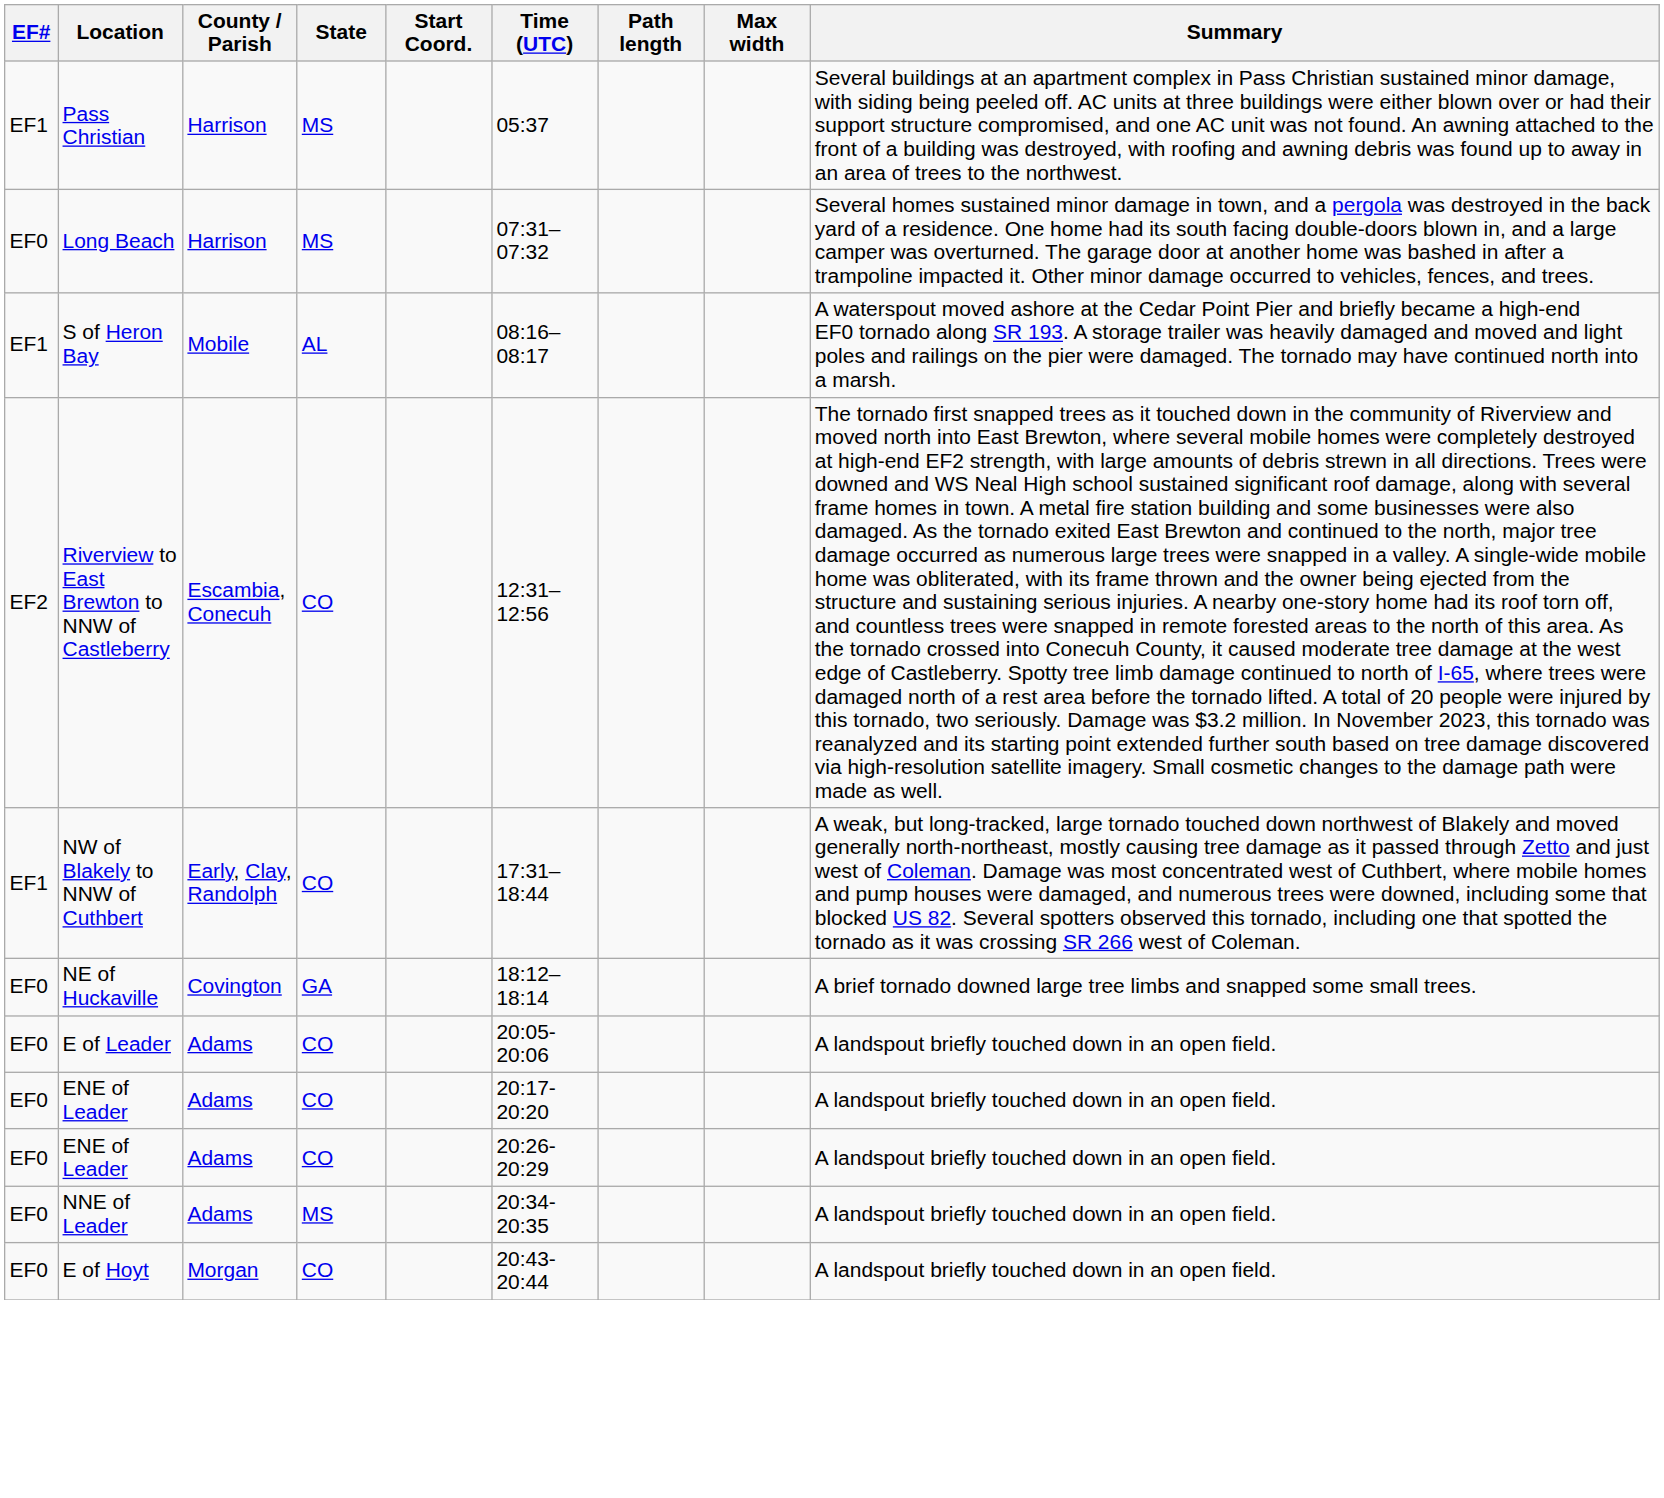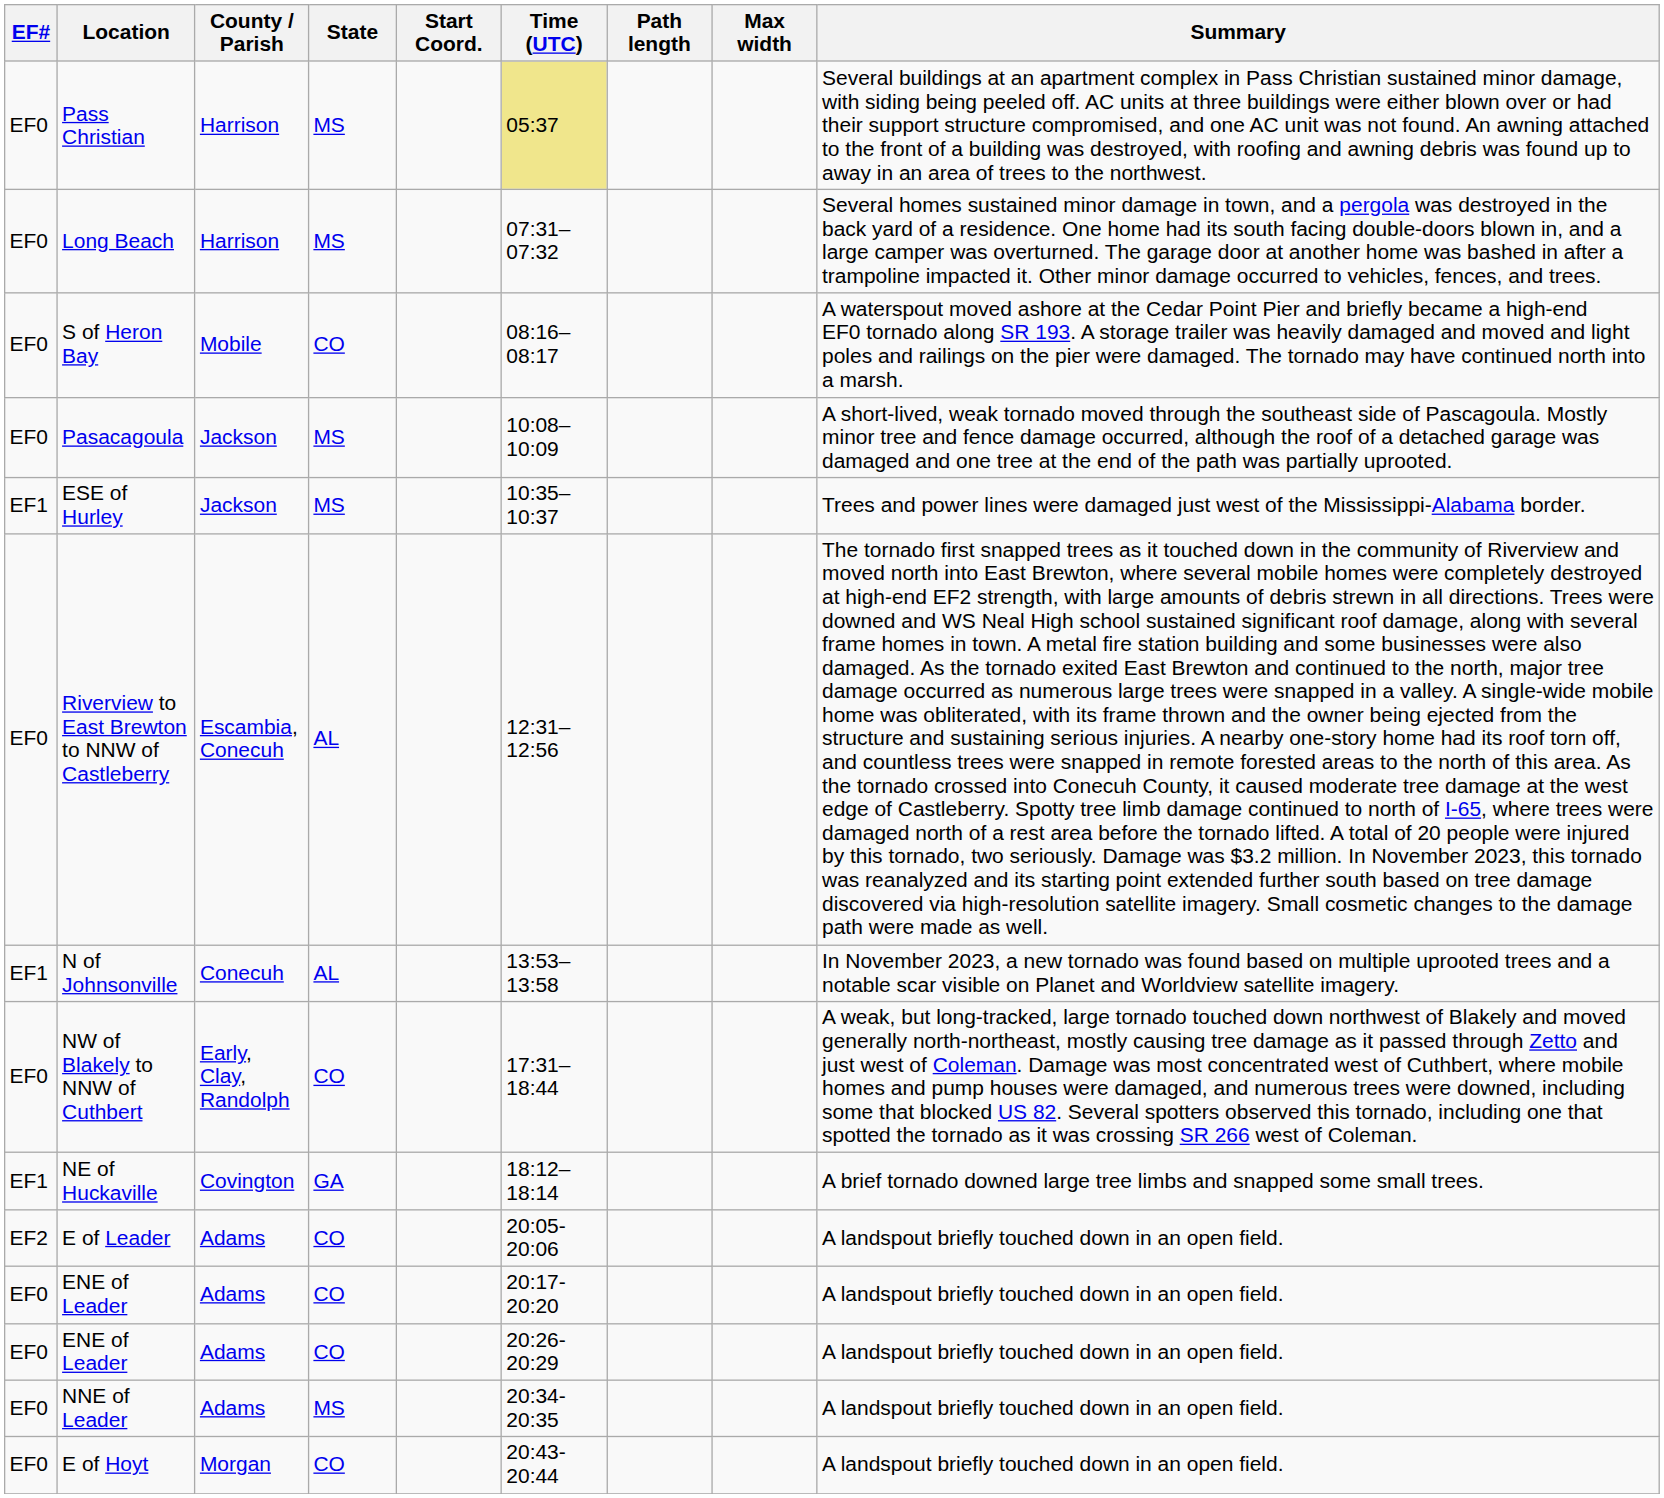(29, 125) EF1 -> (29, 125) EF0
(523, 125) no background -> (533, 125) khaki background
(29, 344) EF1 -> (29, 344) EF0
(315, 344) AL -> (329, 344) CO
+ row: (123, 437)
+ row: (95, 505)
(29, 602) EF2 -> (29, 739) EF0
(318, 602) CO -> (326, 739) AL
+ row: (120, 972)
(29, 882) EF1 -> (29, 1076) EF0
(29, 986) EF0 -> (29, 1180) EF1
(29, 1043) EF0 -> (29, 1237) EF2
